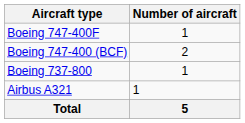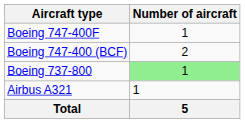(185, 71) no background -> (185, 71) lightgreen background
